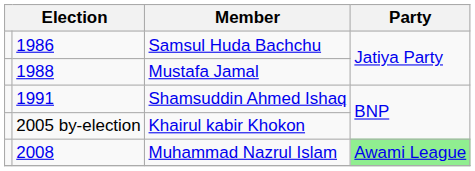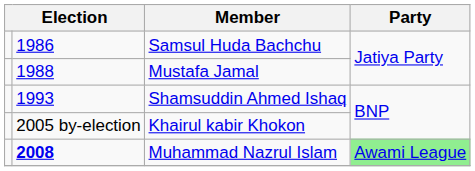(35, 98) 1991 -> (35, 98) 1993
(35, 152) normal -> (35, 152) bold
